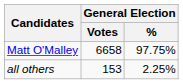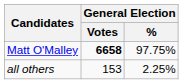(109, 50) normal -> (109, 50) bold
